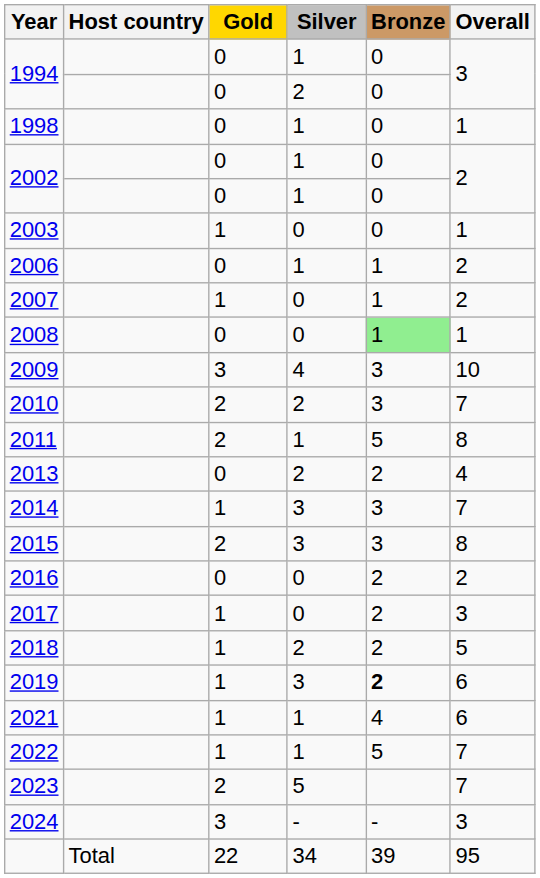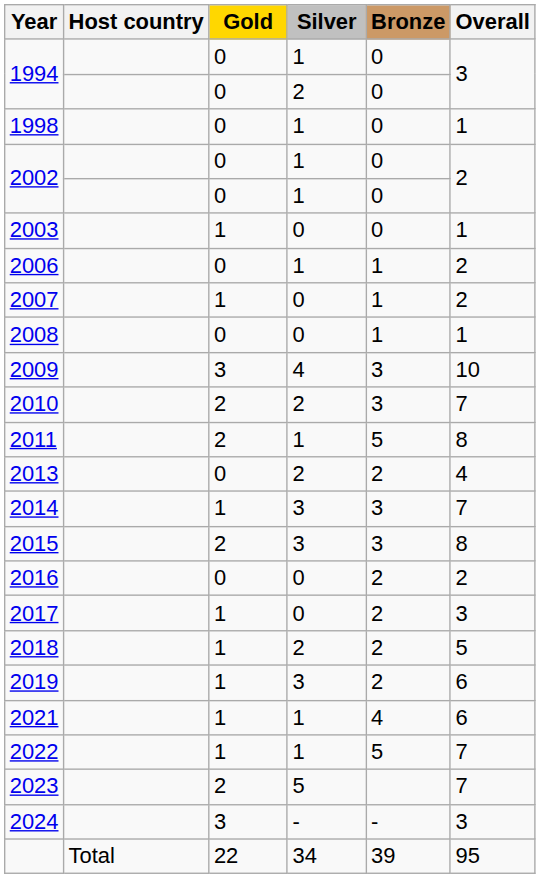(377, 334) lightgreen background -> (377, 334) no background
(377, 682) bold -> (377, 682) normal
